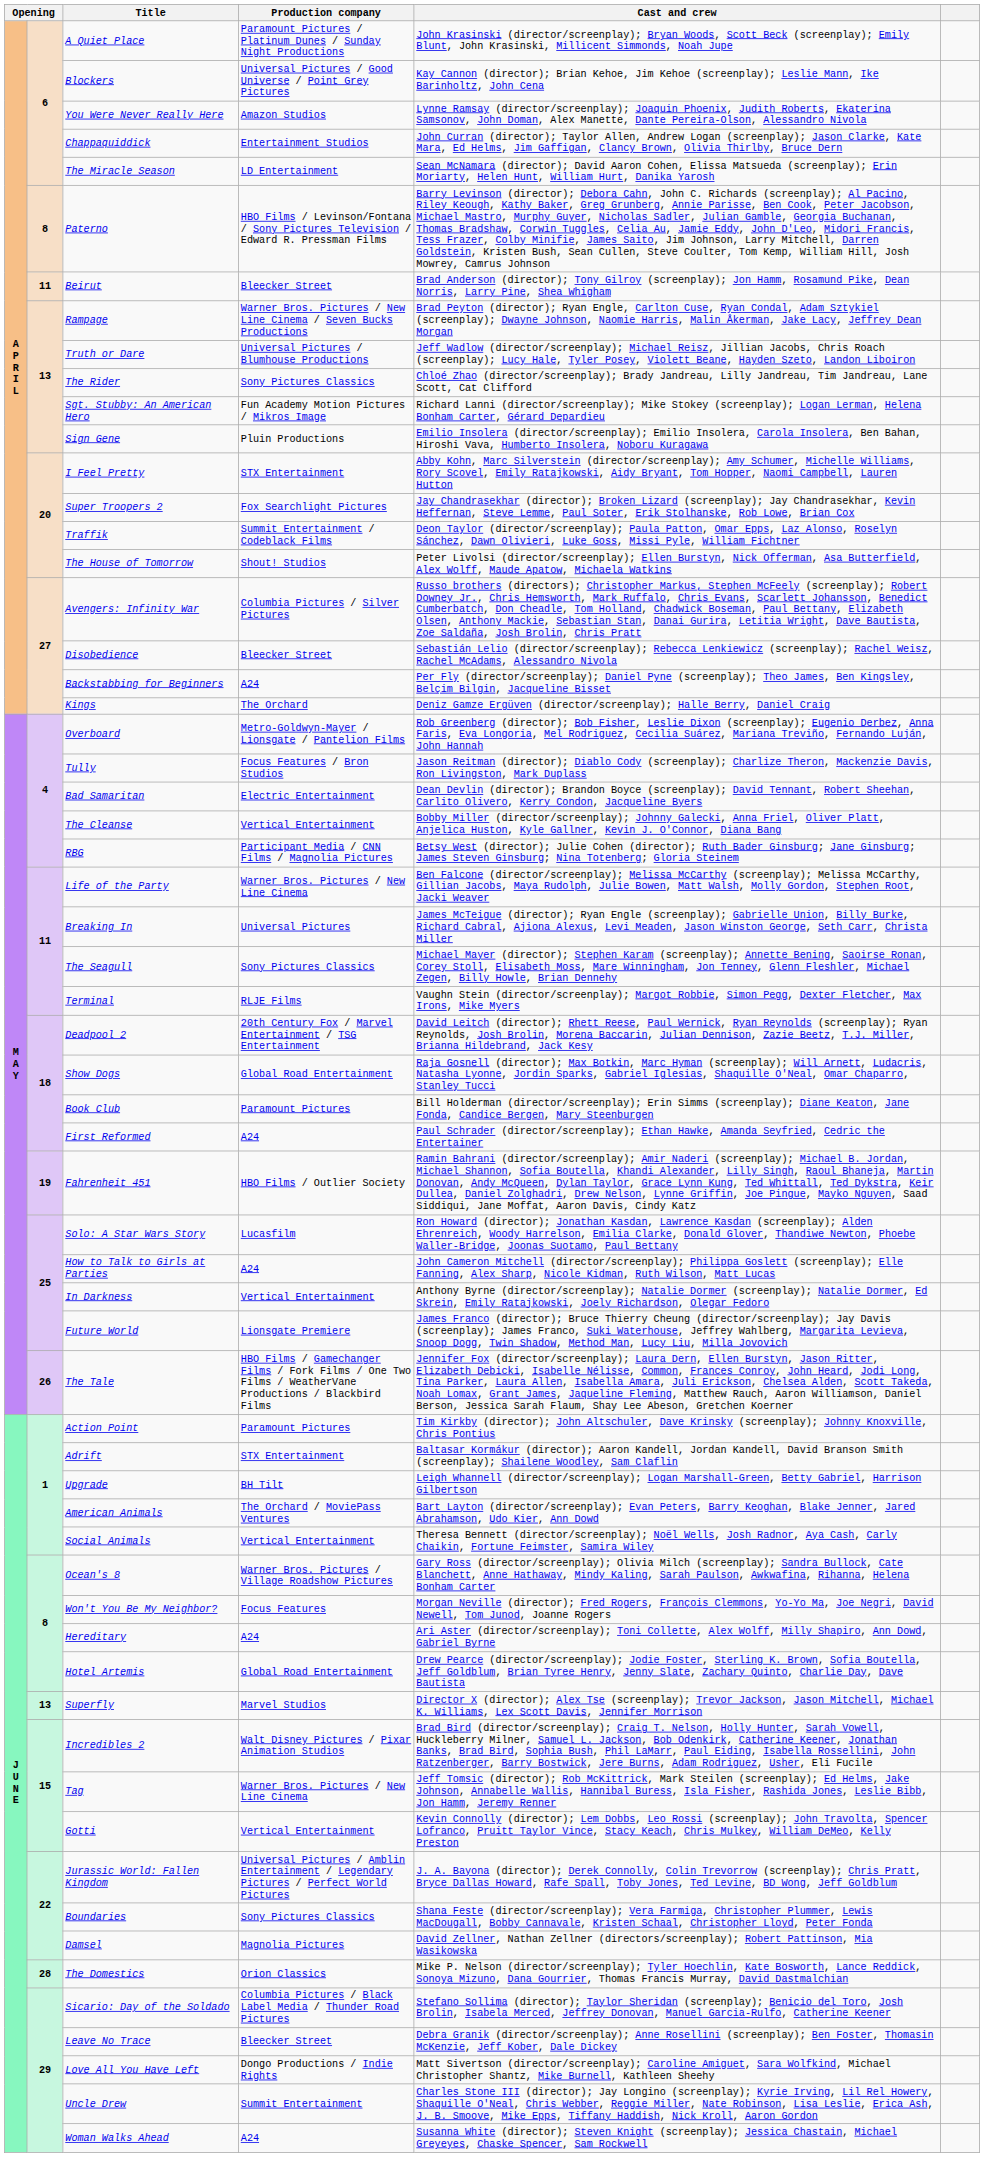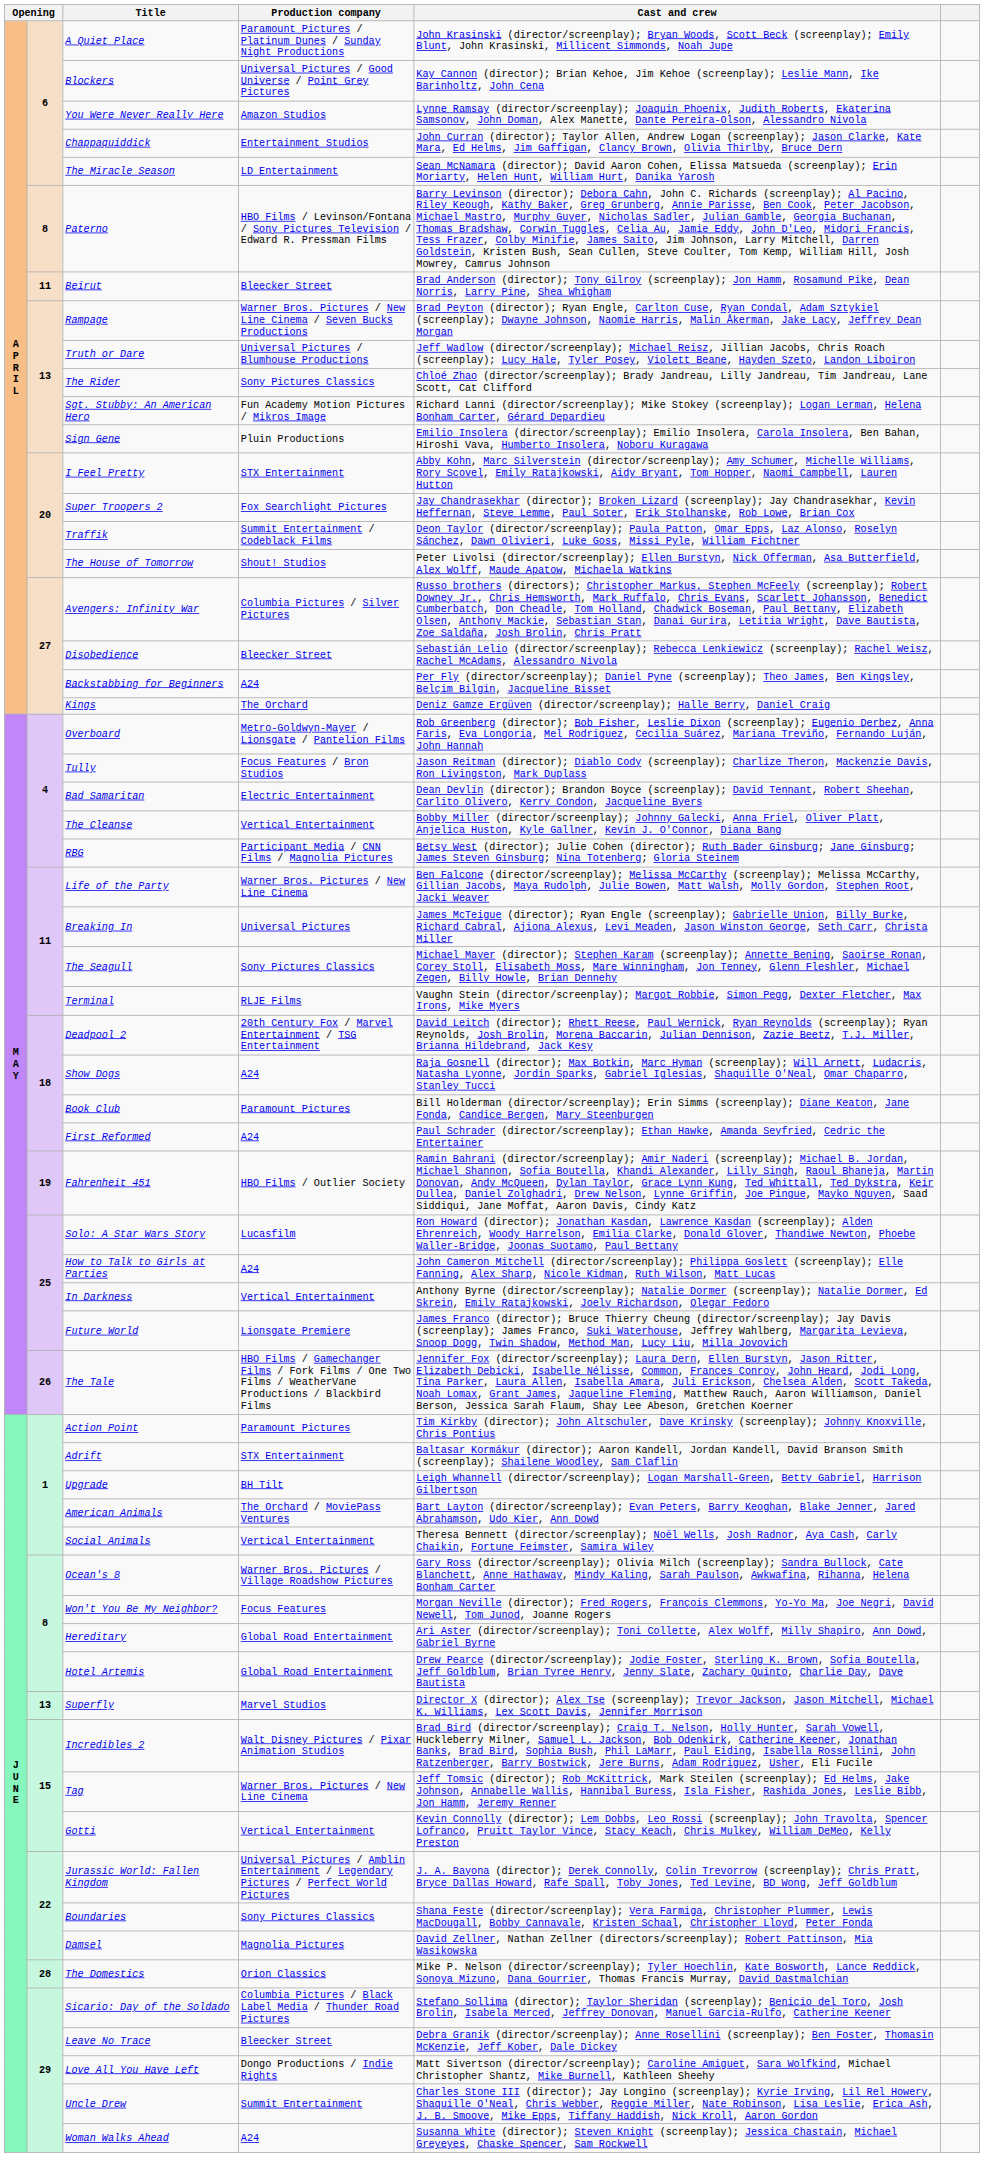(317, 1075) Global Road Entertainment -> (250, 1075) A24
(250, 1638) A24 -> (317, 1638) Global Road Entertainment
